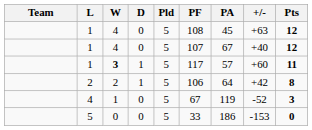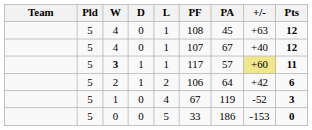columns swapped: (166, 13) <-> (90, 13)
(260, 64) no background -> (260, 64) khaki background
(292, 82) 8 -> (292, 82) 6
